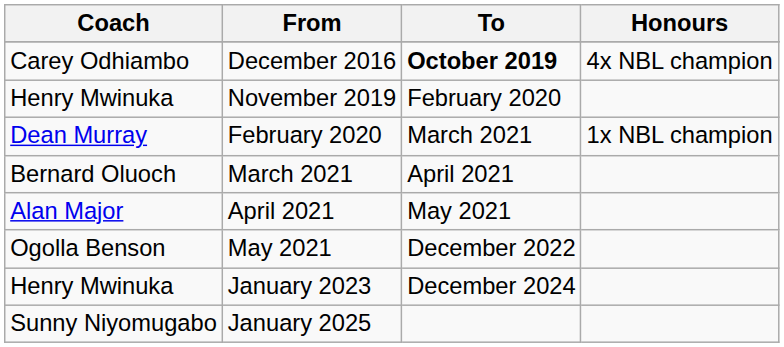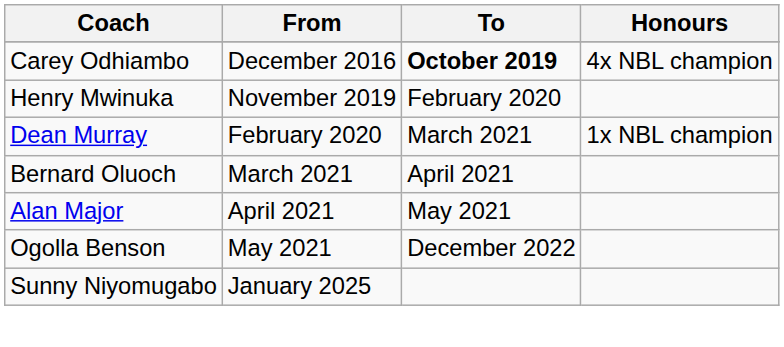- row: (300, 286)
